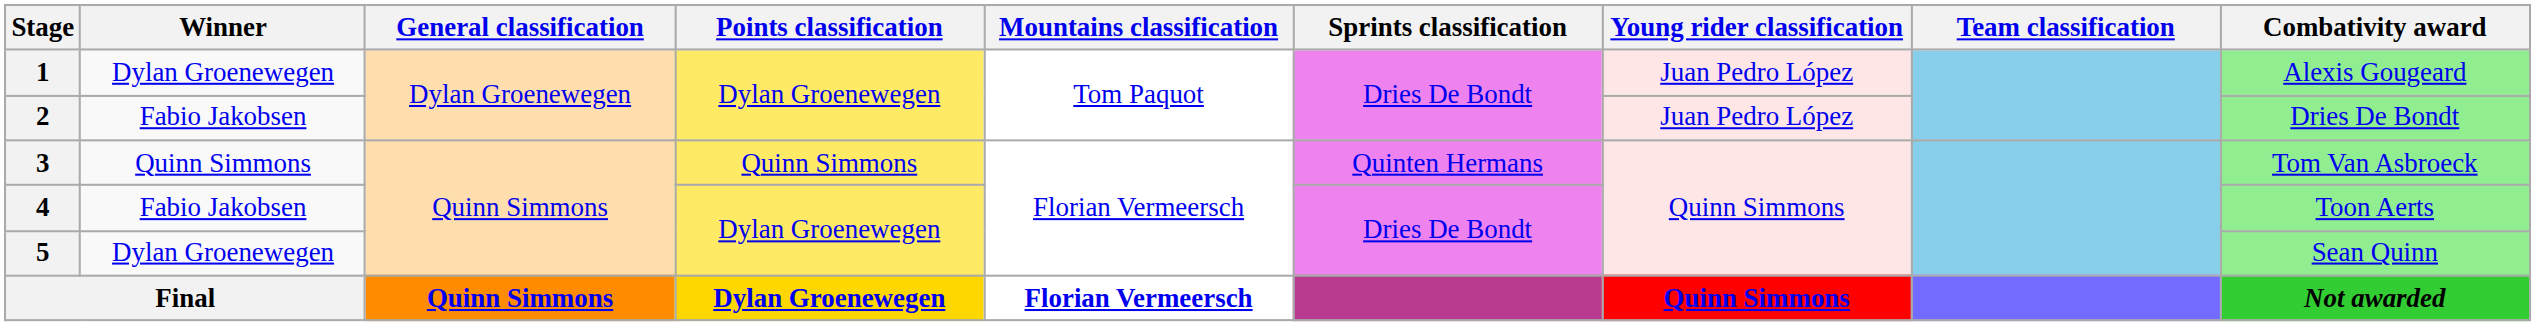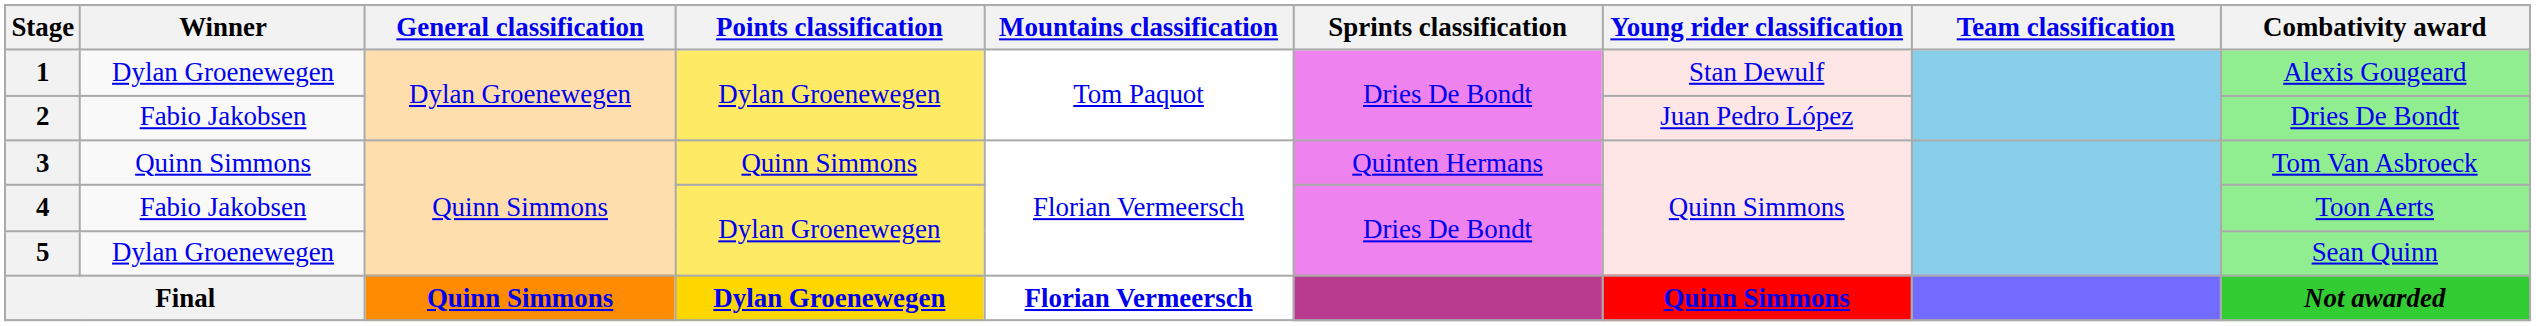(1757, 72) Juan Pedro López -> (1757, 72) Stan Dewulf
